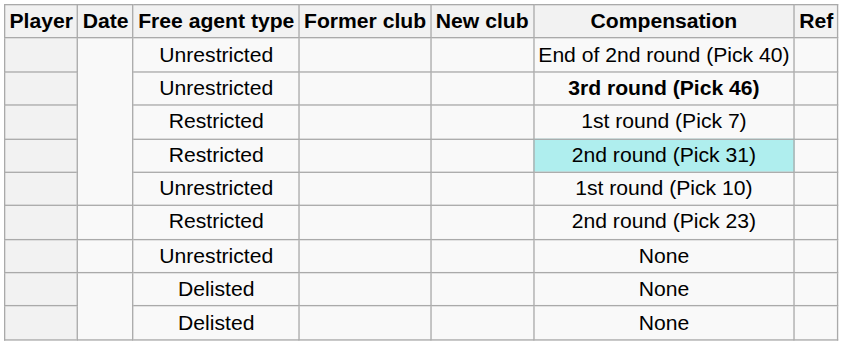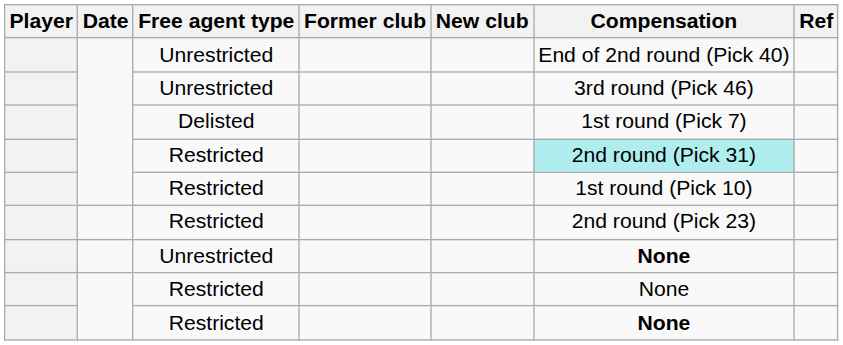(664, 88) bold -> (664, 88) normal
(216, 121) Restricted -> (216, 121) Delisted
(216, 188) Unrestricted -> (216, 188) Restricted
(664, 255) normal -> (664, 255) bold
(216, 289) Delisted -> (216, 289) Restricted
(216, 322) Delisted -> (216, 322) Restricted
(664, 322) normal -> (664, 322) bold
